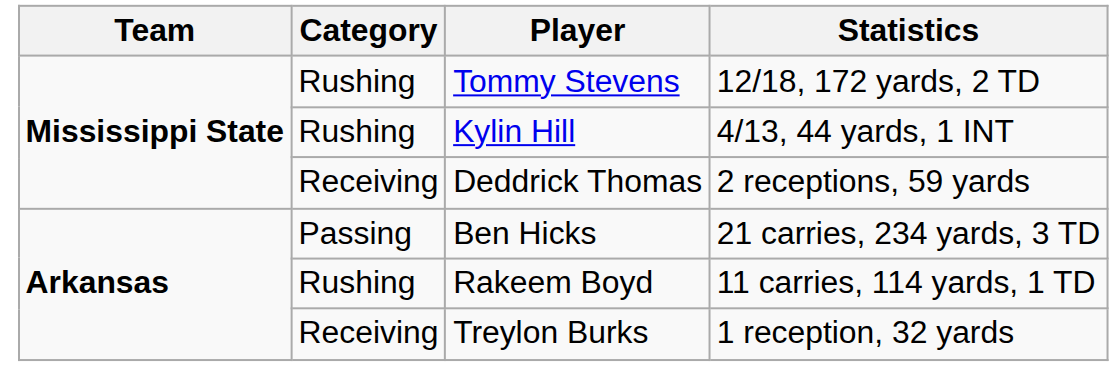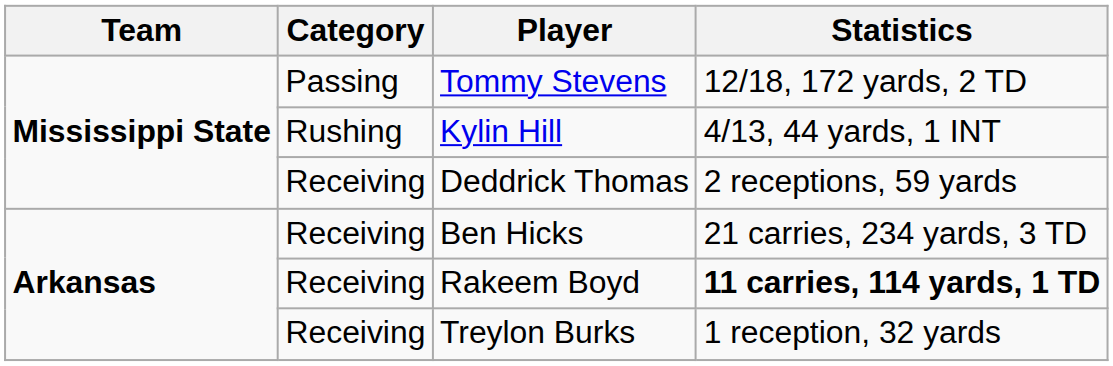(357, 81) Rushing -> (342, 81) Passing
(355, 232) Passing -> (355, 232) Receiving
(357, 283) Rushing -> (355, 283) Receiving
(906, 283) normal -> (902, 283) bold
